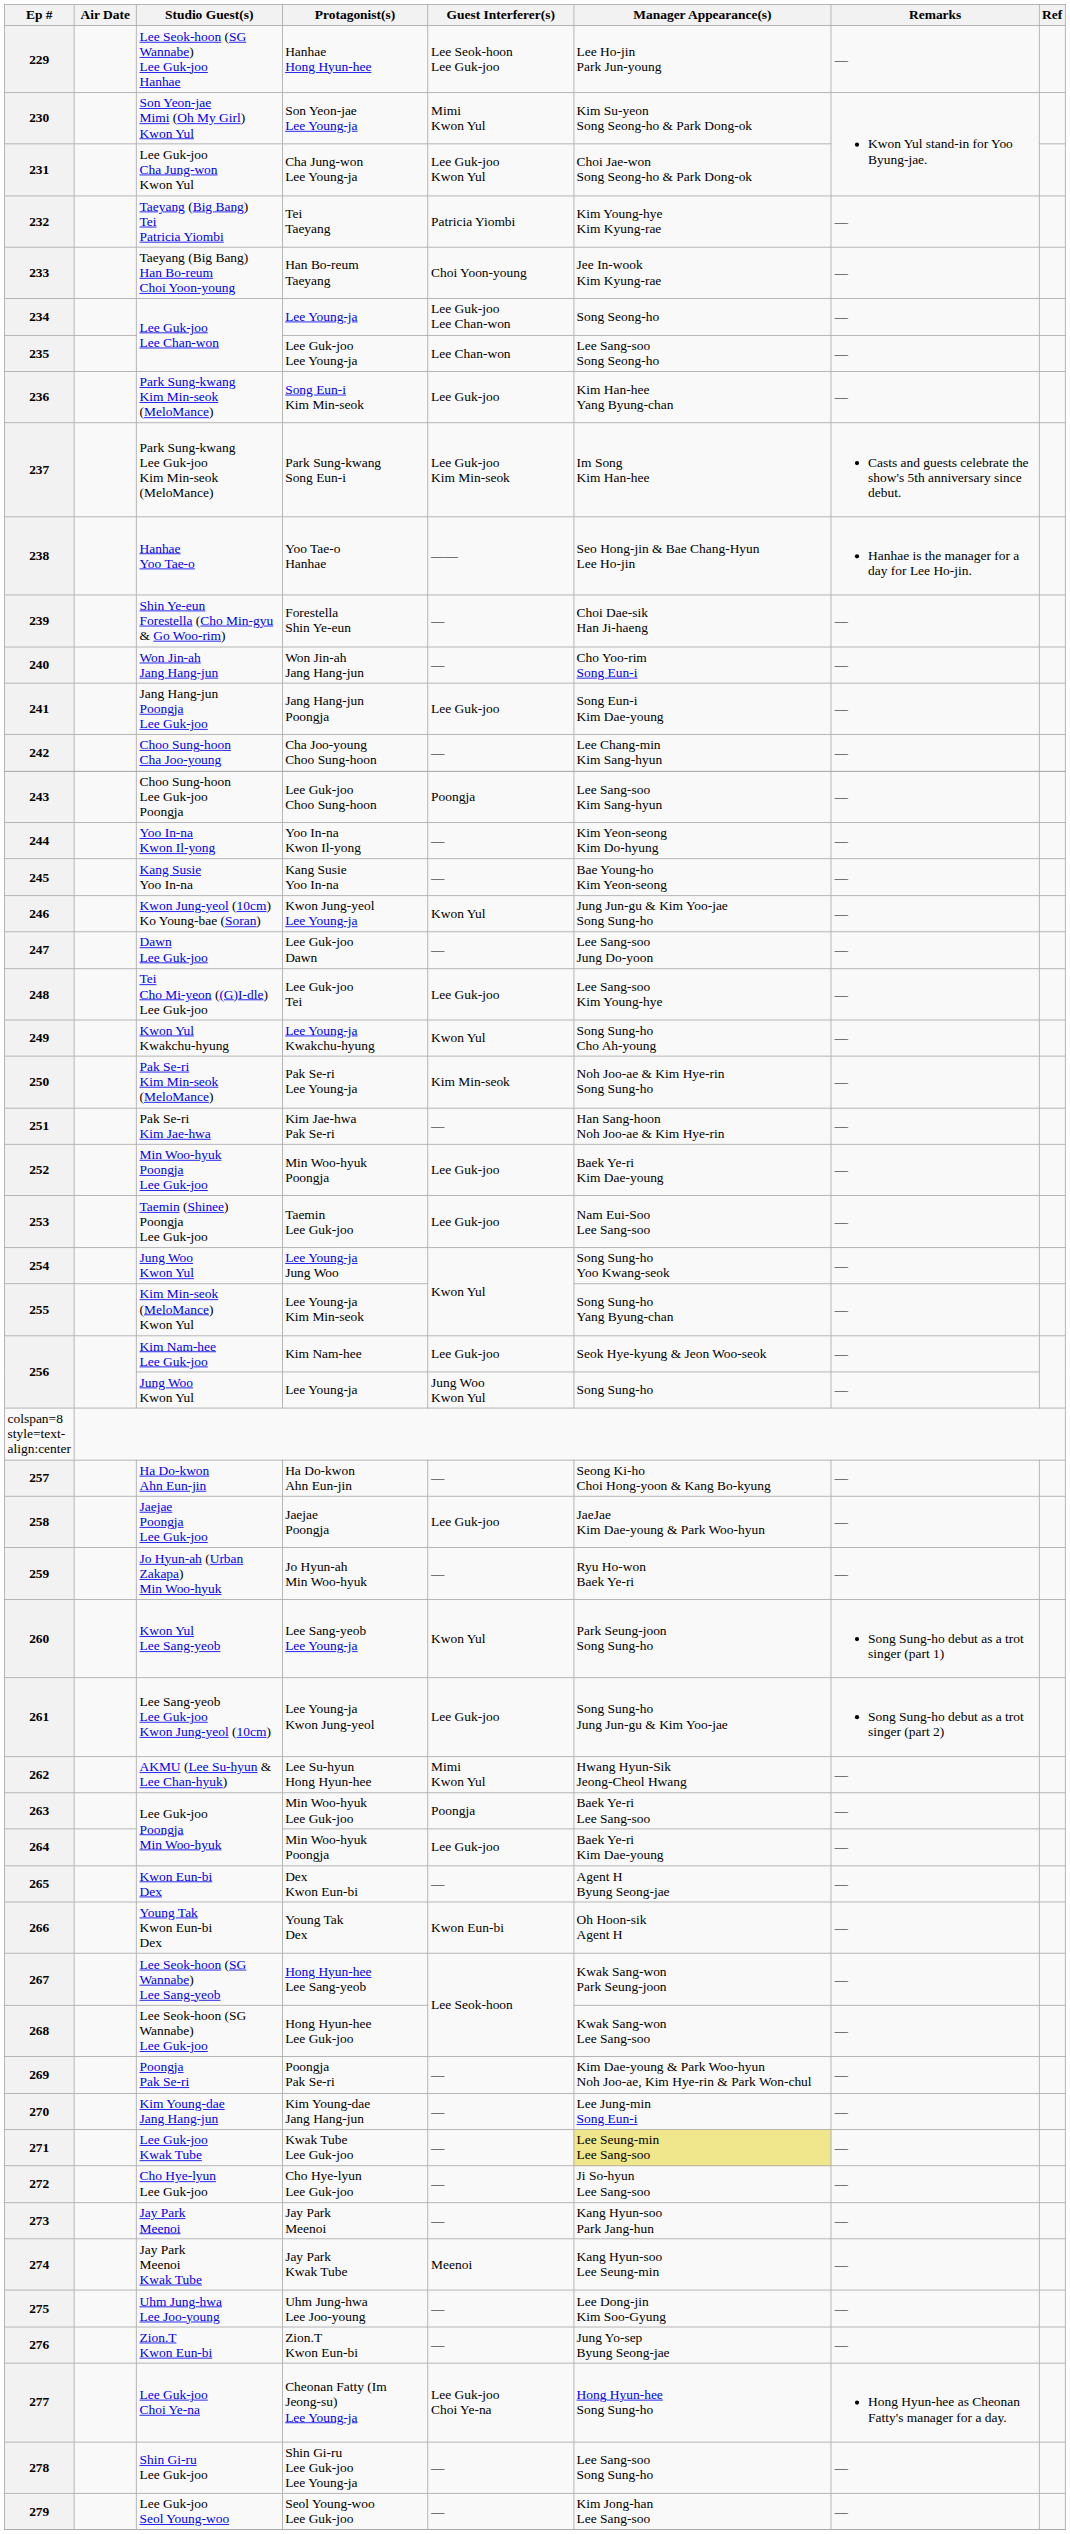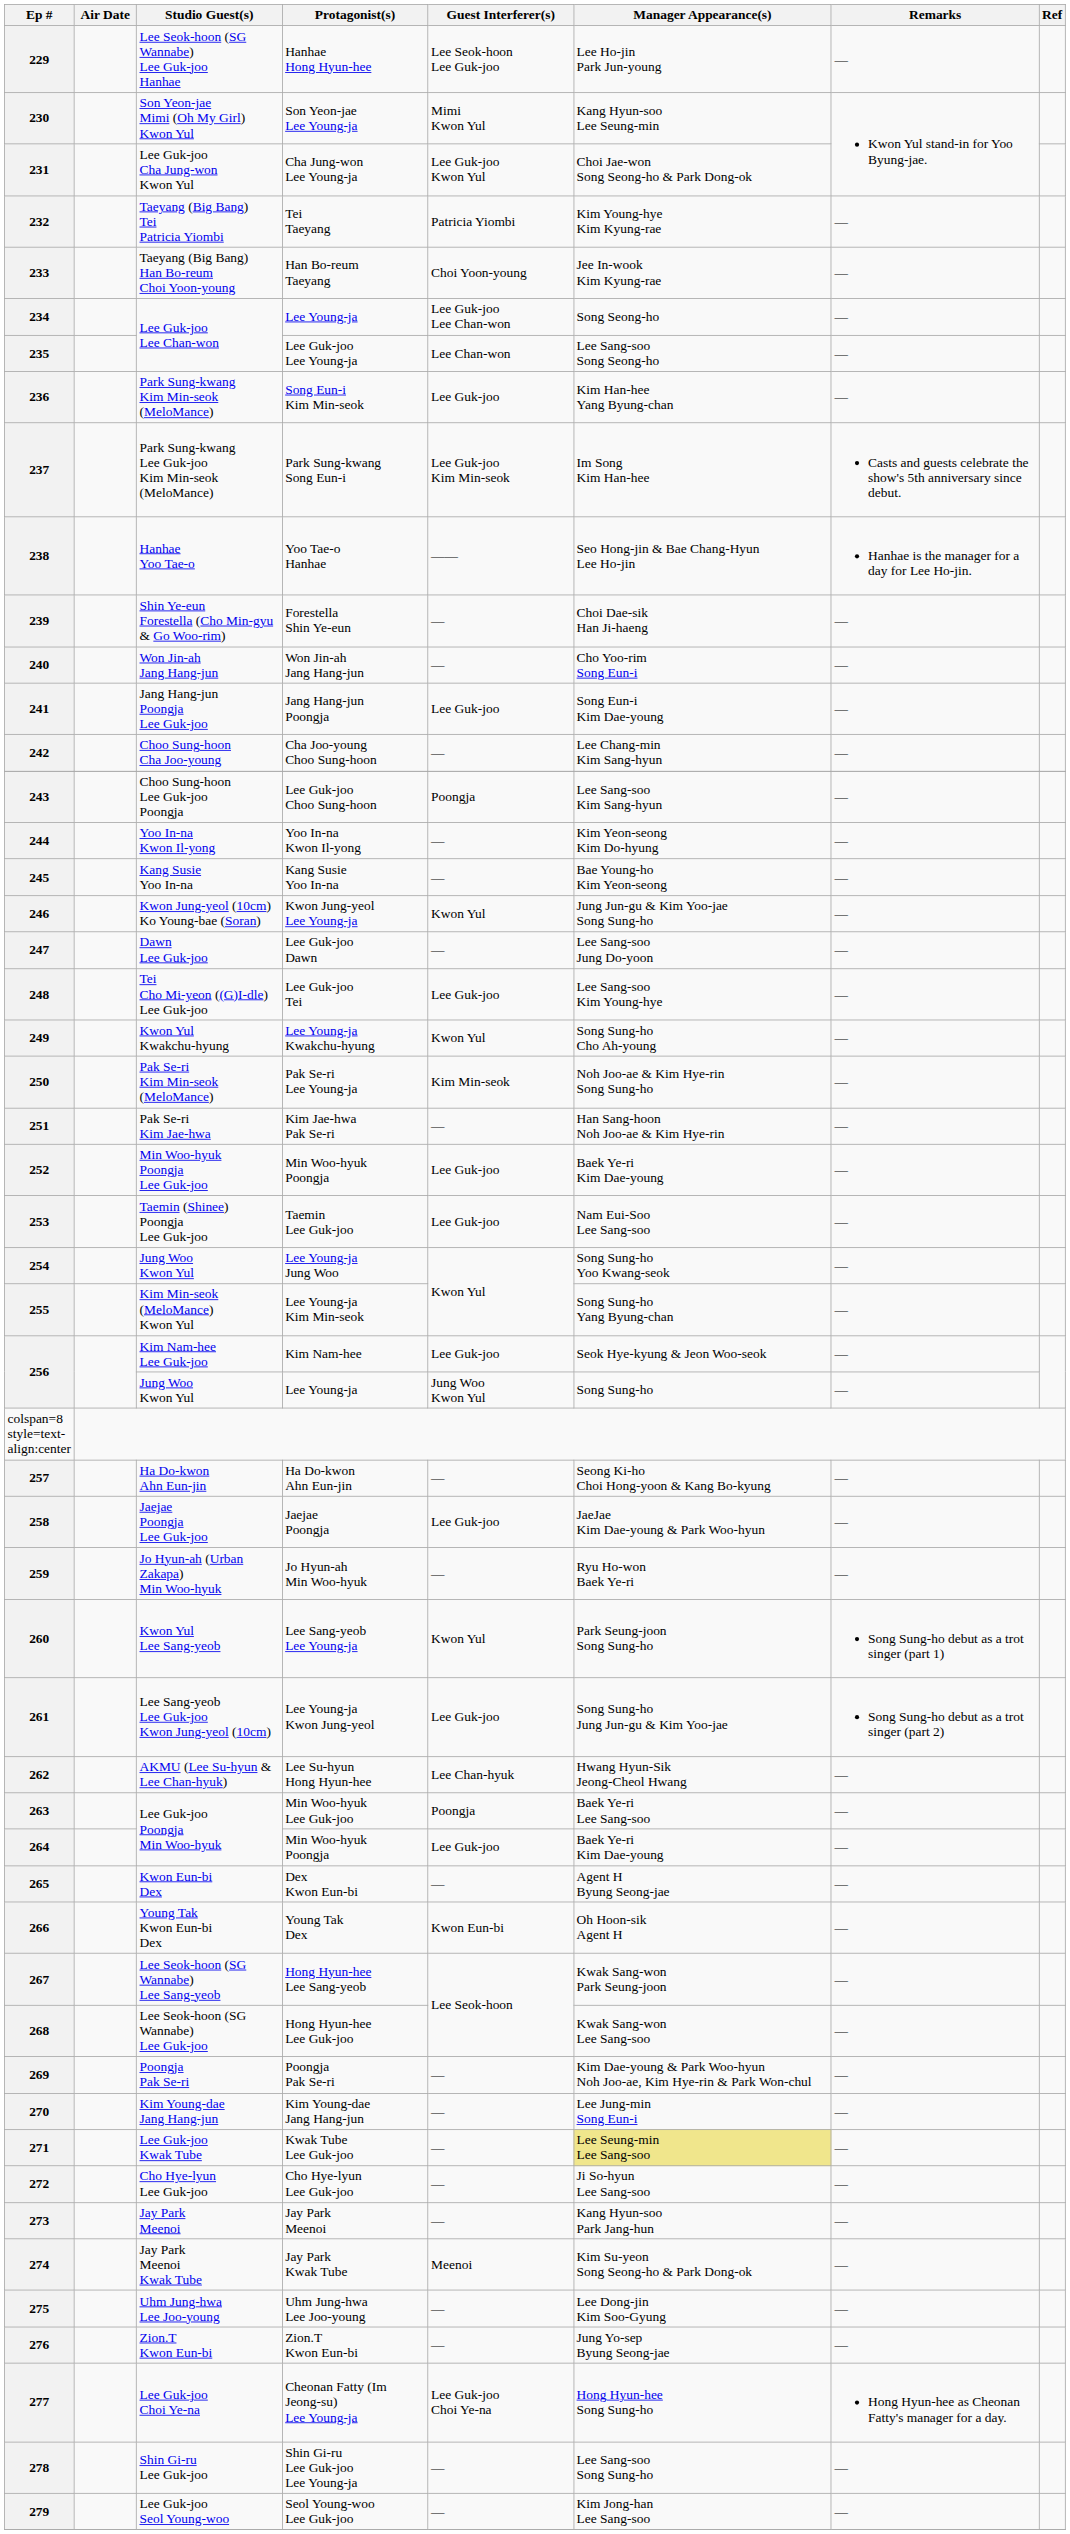(664, 118) Kim Su-yeon Song Seong-ho & Park Dong-ok -> (619, 118) Kang Hyun-soo Lee Seung-min
(458, 1774) Mimi Kwon Yul -> (473, 1774) Lee Chan-hyuk
(619, 2264) Kang Hyun-soo Lee Seung-min -> (664, 2264) Kim Su-yeon Song Seong-ho & Park Dong-ok
